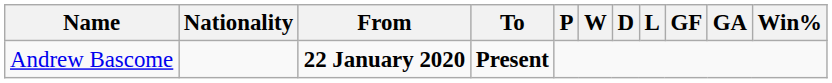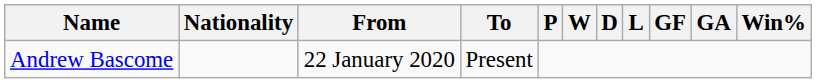(384, 58) bold -> (379, 58) normal
(512, 58) bold -> (499, 58) normal
